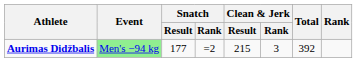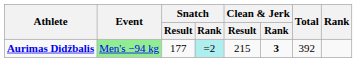(209, 49) no background -> (209, 49) paleturquoise background
(276, 49) normal -> (276, 49) bold
